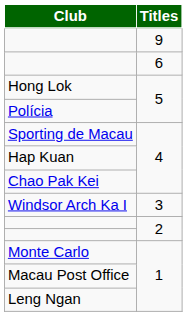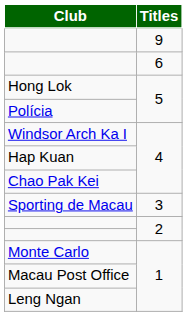(70, 134) Sporting de Macau -> (67, 134) Windsor Arch Ka I
(67, 205) Windsor Arch Ka I -> (70, 205) Sporting de Macau
